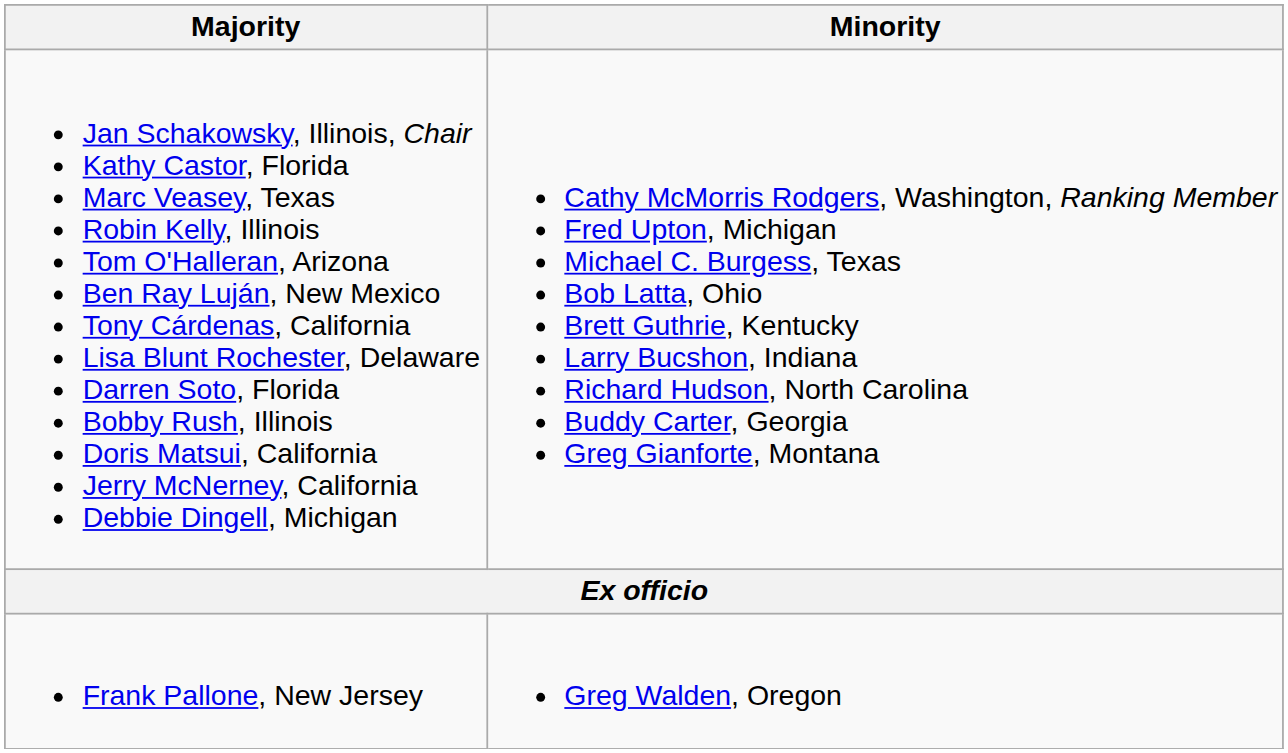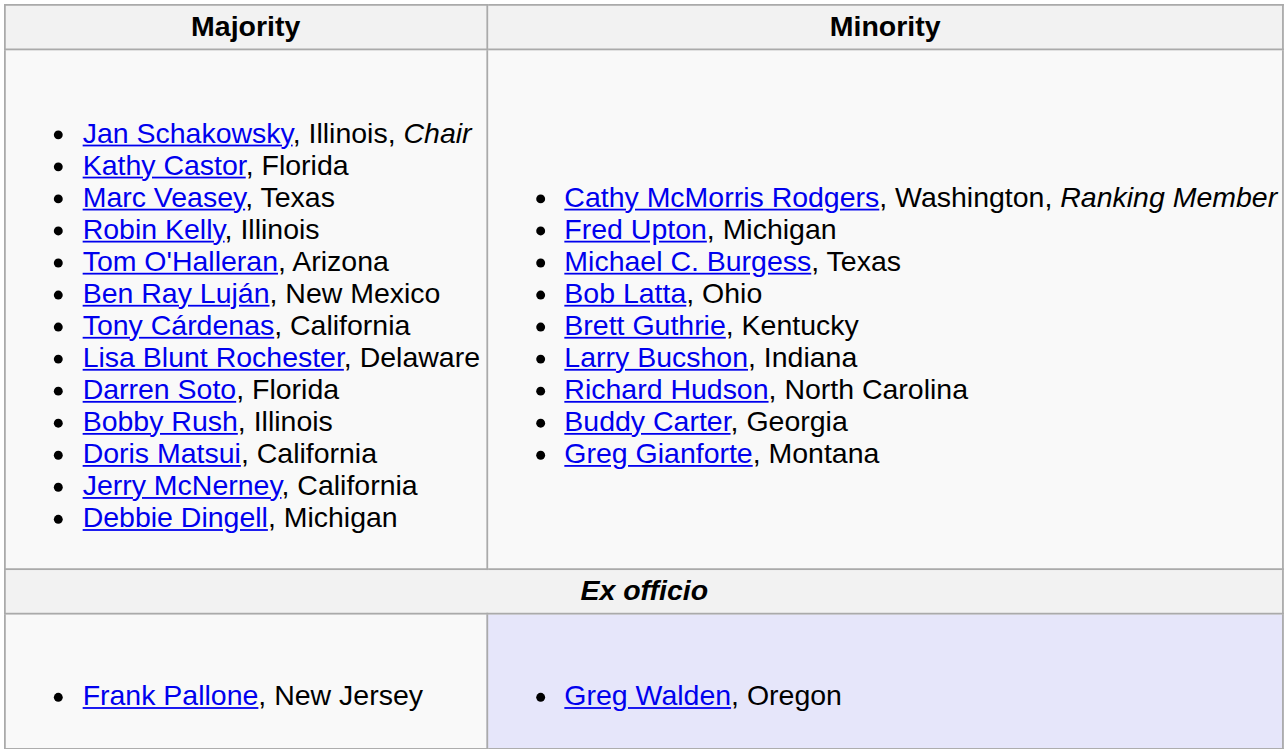(885, 697) no background -> (885, 697) lavender background
